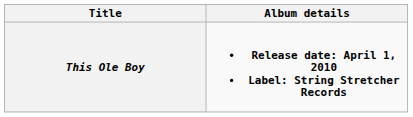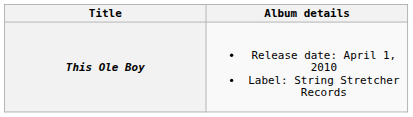(307, 74) bold -> (307, 74) normal
